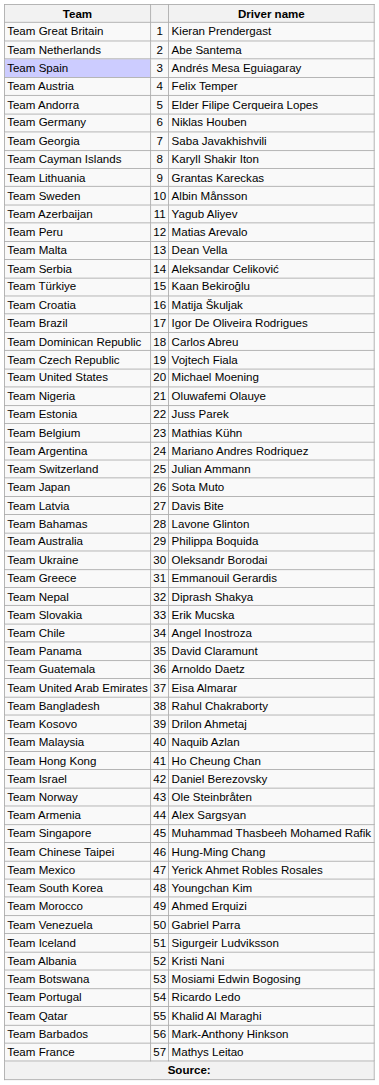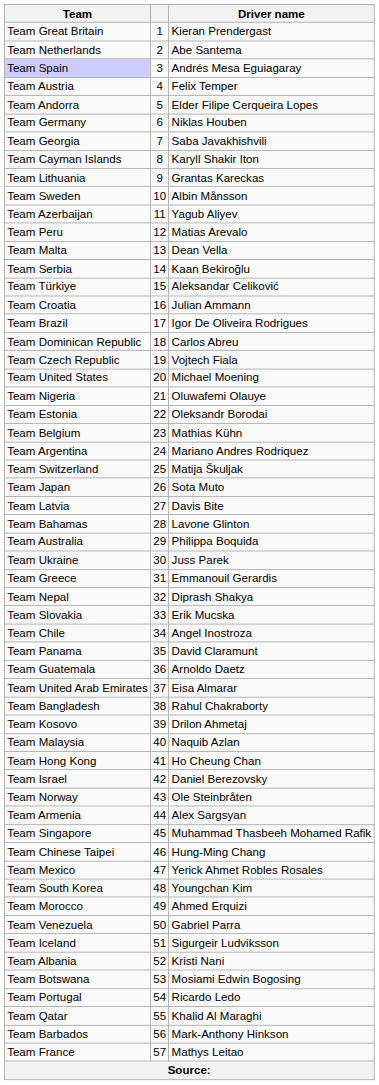(225, 268) Aleksandar Celiković -> (211, 268) Kaan Bekiroğlu
(211, 286) Kaan Bekiroğlu -> (225, 286) Aleksandar Celiković
(207, 305) Matija Škuljak -> (211, 305) Julian Ammann
(200, 414) Juss Parek -> (219, 414) Oleksandr Borodai
(211, 469) Julian Ammann -> (207, 469) Matija Škuljak
(219, 560) Oleksandr Borodai -> (200, 560) Juss Parek
